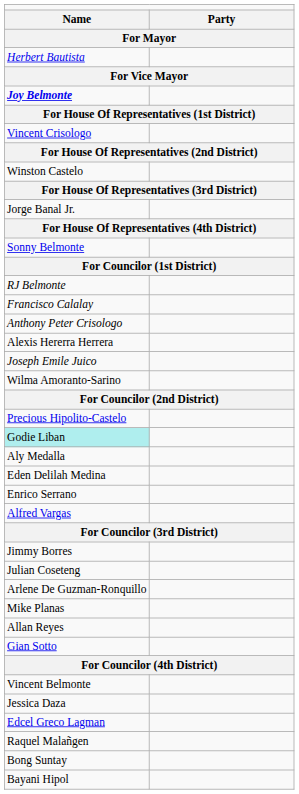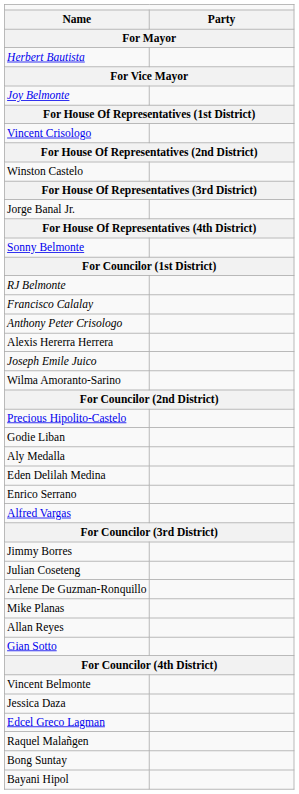(40, 95) bold -> (38, 95) normal
(36, 437) paleturquoise background -> (36, 437) no background
